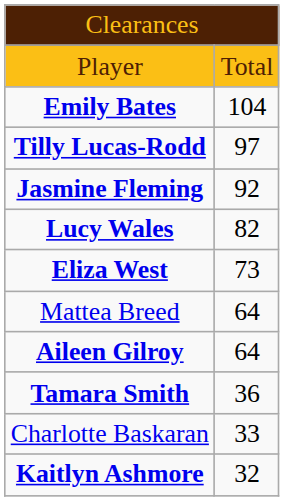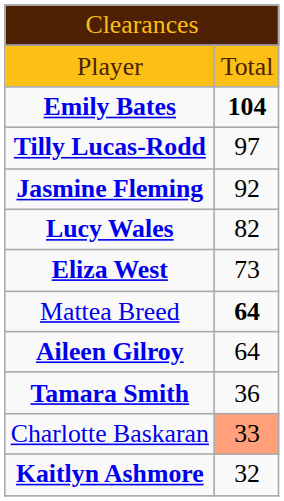(247, 106) normal -> (247, 106) bold
(247, 310) normal -> (247, 310) bold
(247, 433) no background -> (247, 433) lightsalmon background
